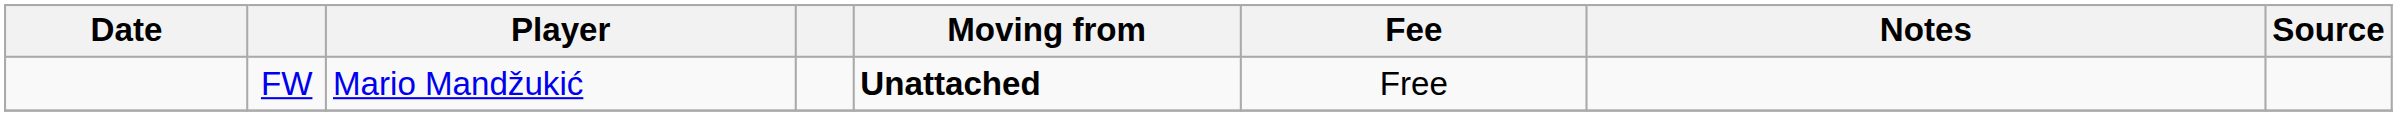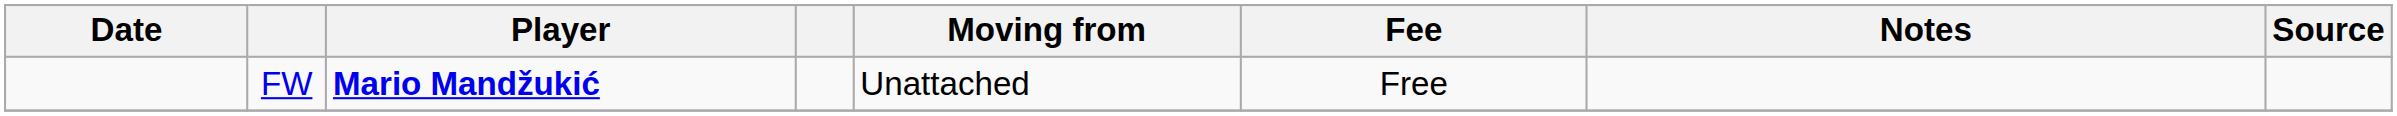(458, 83) normal -> (466, 83) bold
(951, 83) bold -> (945, 83) normal
